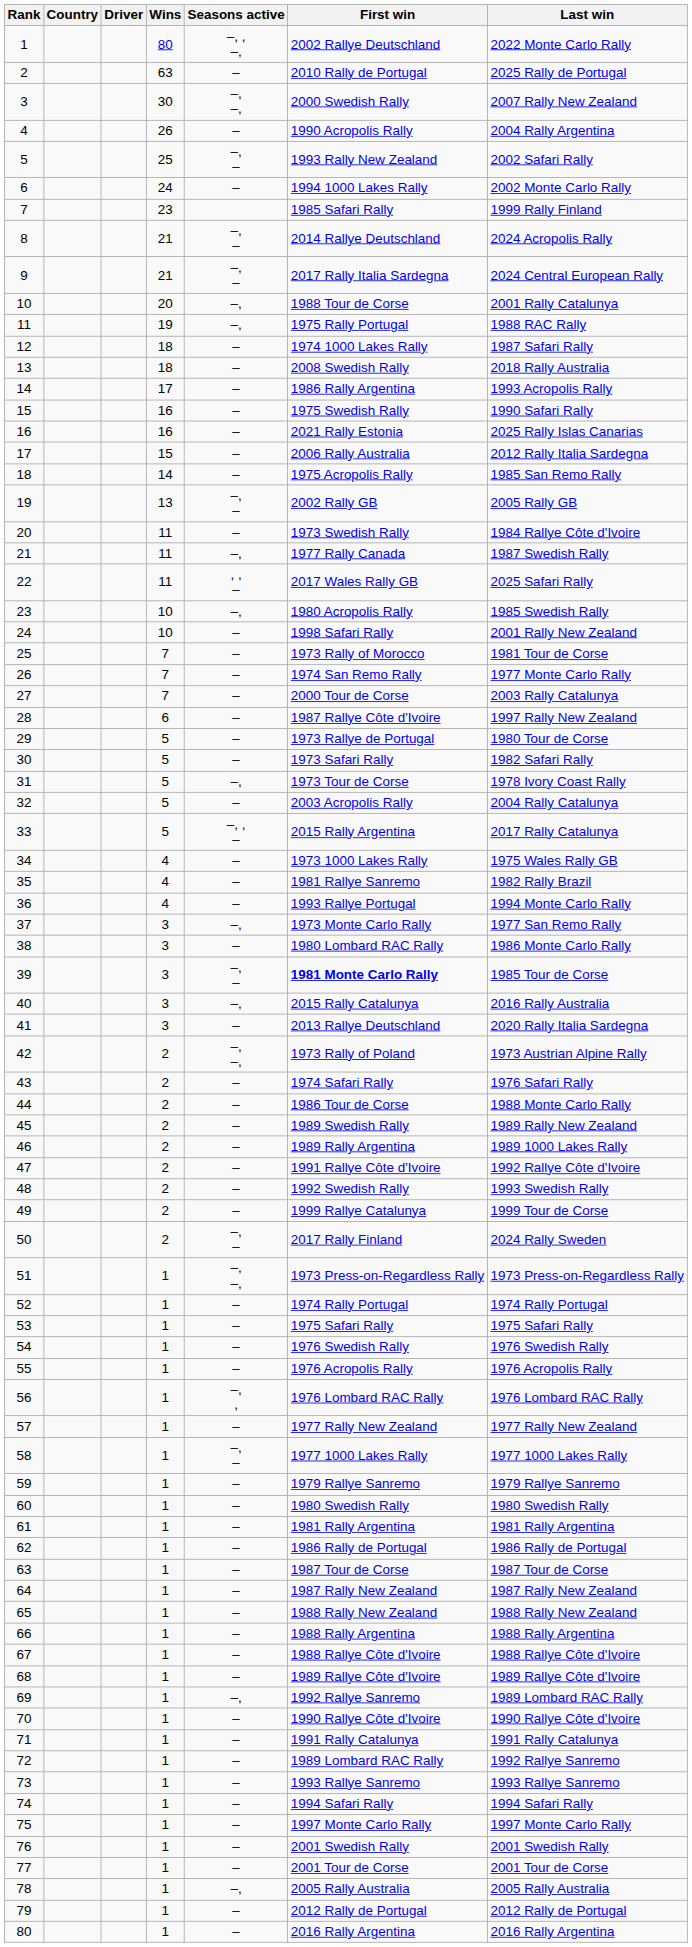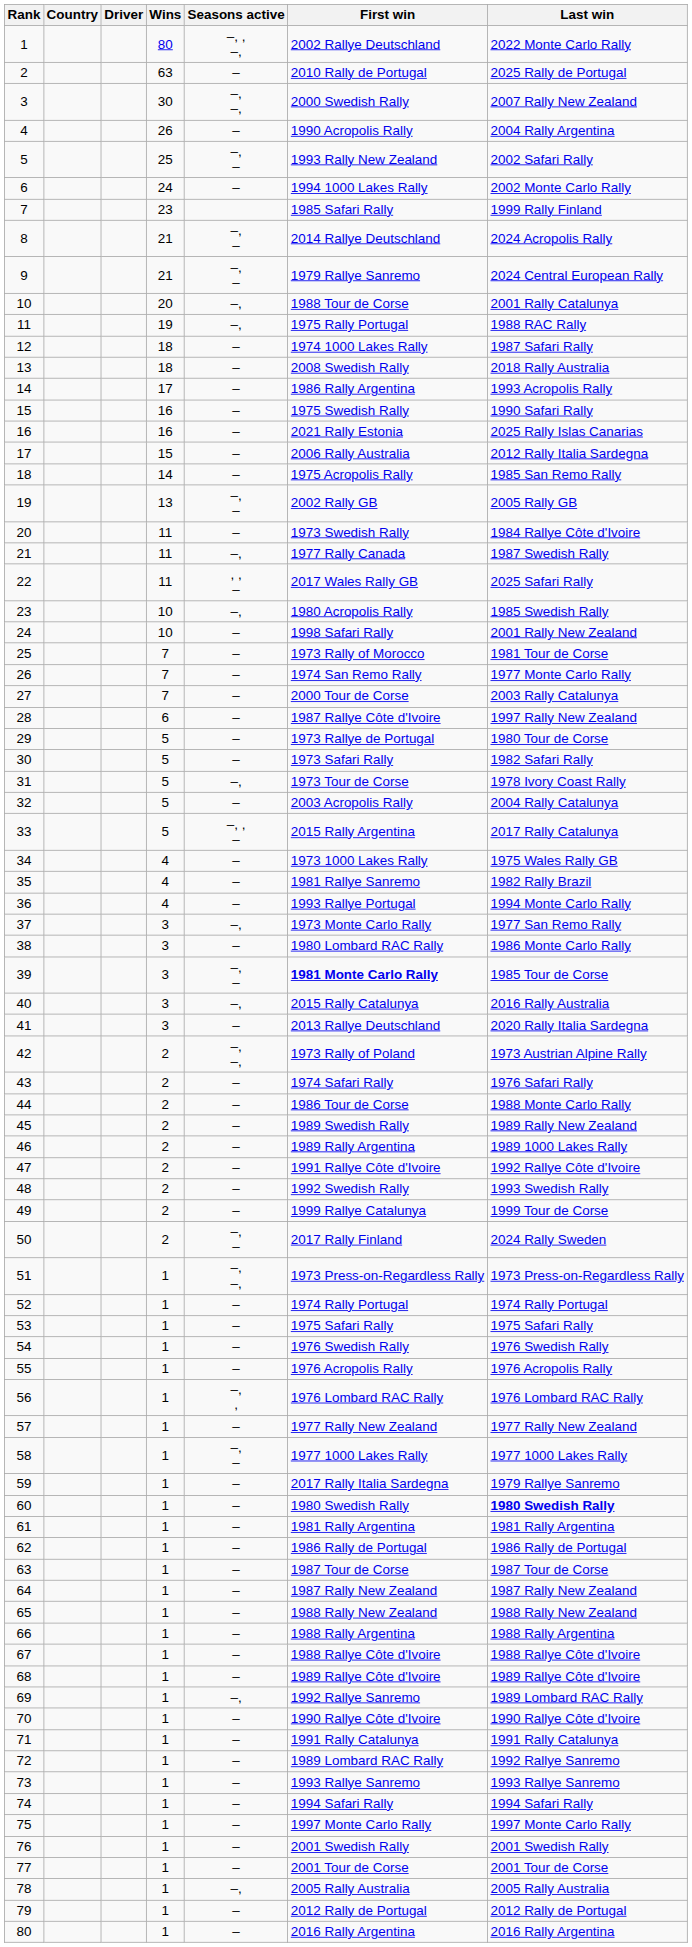(370, 275) 2017 Rally Italia Sardegna -> (355, 275) 1979 Rallye Sanremo
(355, 1484) 1979 Rallye Sanremo -> (370, 1484) 2017 Rally Italia Sardegna
(550, 1505) normal -> (553, 1505) bold
